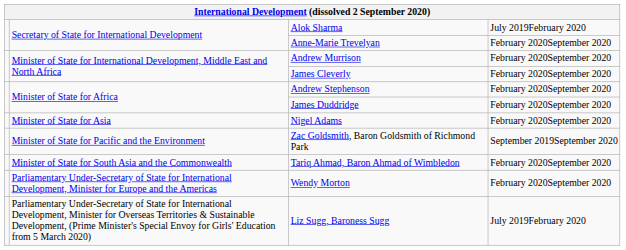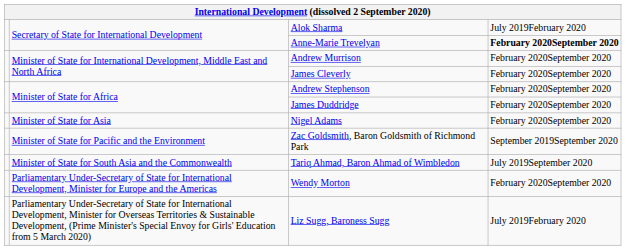(551, 43) normal -> (555, 43) bold
(551, 162) February 2020September 2020 -> (541, 162) July 2019September 2020
